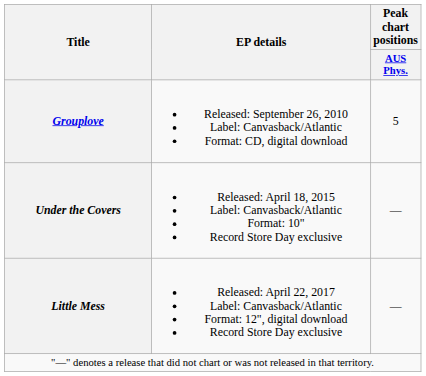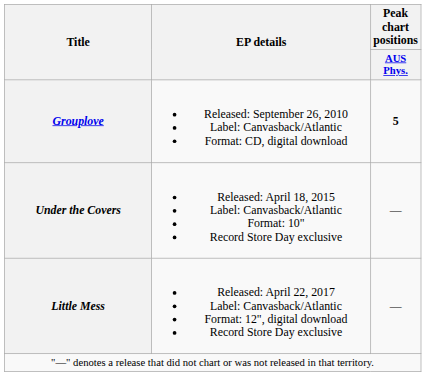(396, 121) normal -> (396, 121) bold
